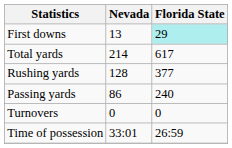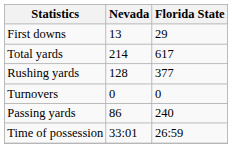(161, 34) paleturquoise background -> (161, 34) no background
rows swapped: (41, 93) <-> (33, 113)
